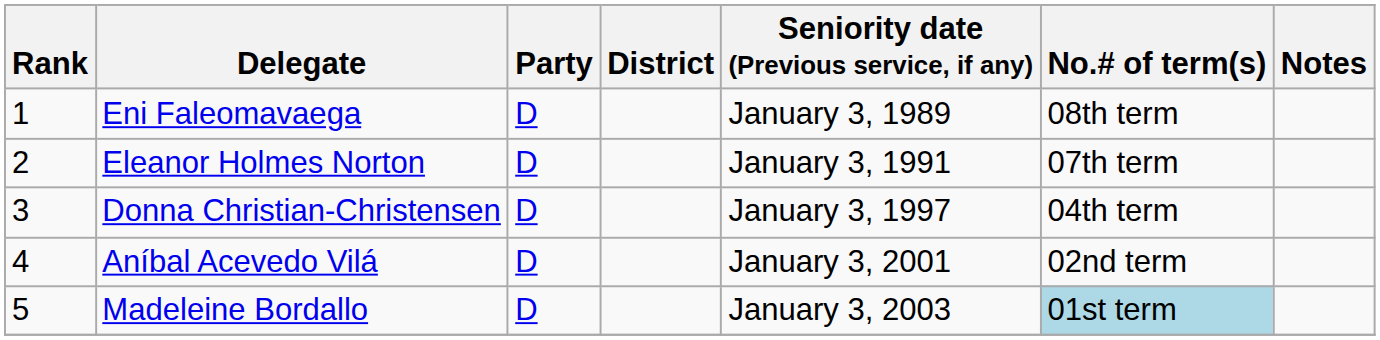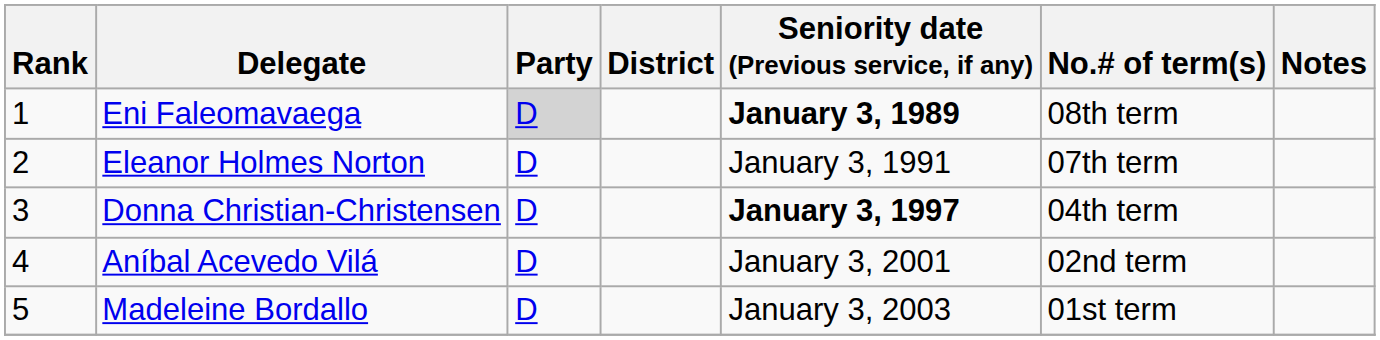(526, 113) no background -> (526, 113) lightgrey background
(840, 113) normal -> (844, 113) bold
(840, 211) normal -> (844, 211) bold
(1112, 310) lightblue background -> (1112, 310) no background
